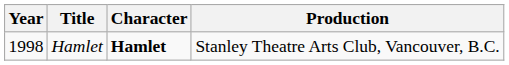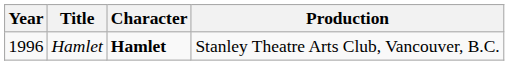(26, 45) 1998 -> (26, 45) 1996
